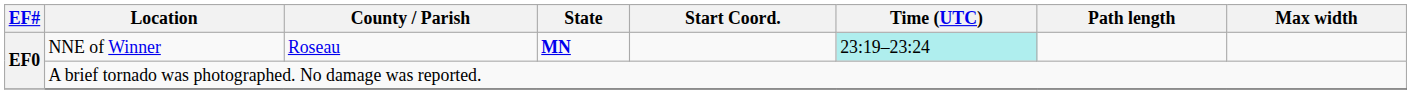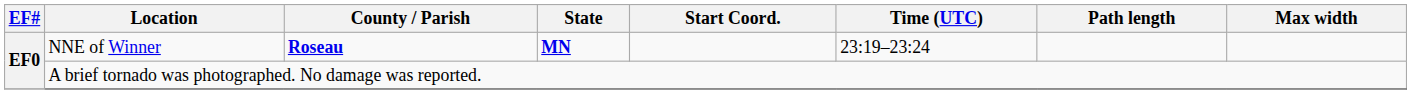(314, 46) normal -> (316, 46) bold
(885, 46) paleturquoise background -> (885, 46) no background
